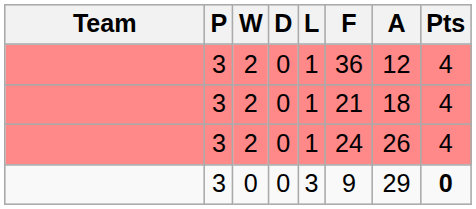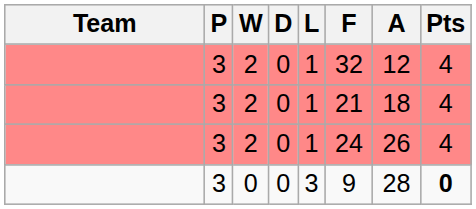(349, 64) 36 -> (349, 64) 32
(397, 183) 29 -> (397, 183) 28
